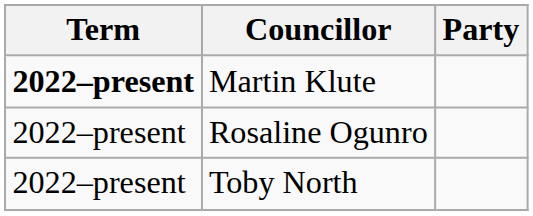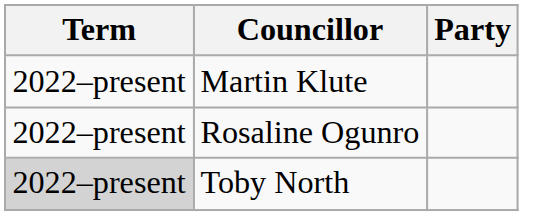(103, 81) bold -> (99, 81) normal
(99, 183) no background -> (99, 183) lightgrey background
